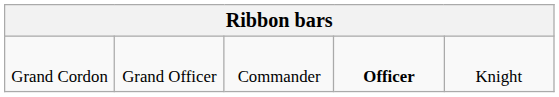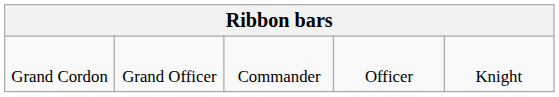(389, 75) bold -> (389, 76) normal
